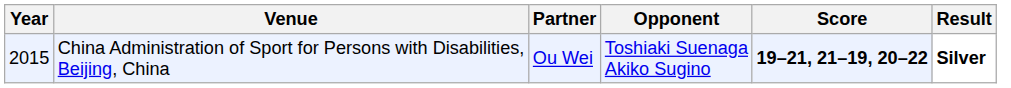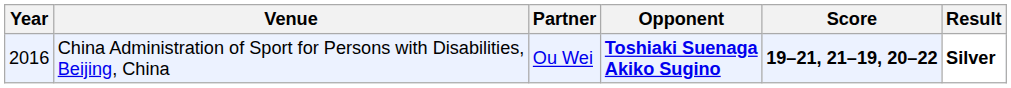(29, 58) 2015 -> (29, 58) 2016
(676, 58) normal -> (681, 58) bold
